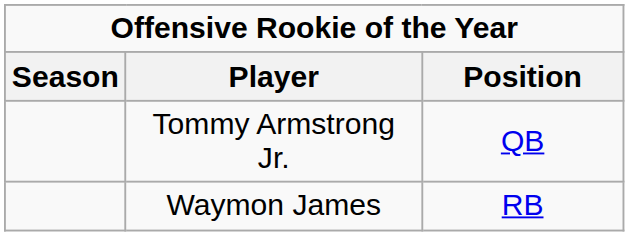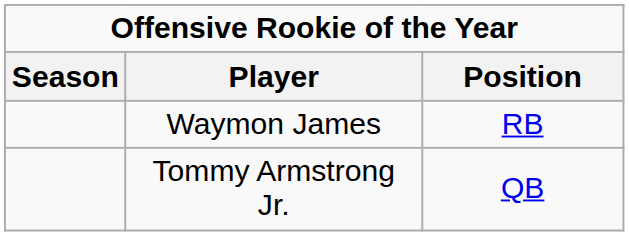rows swapped: (274, 205) <-> (274, 140)
